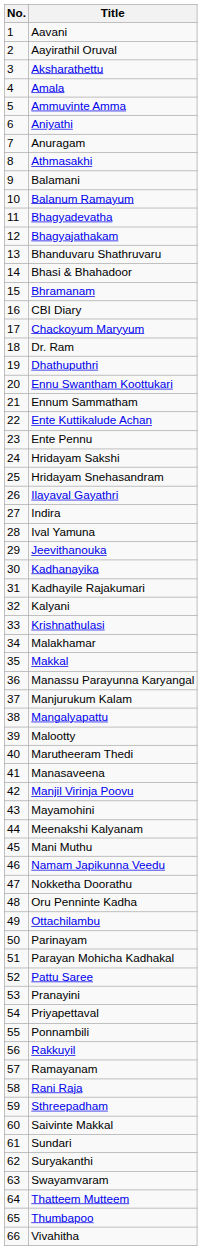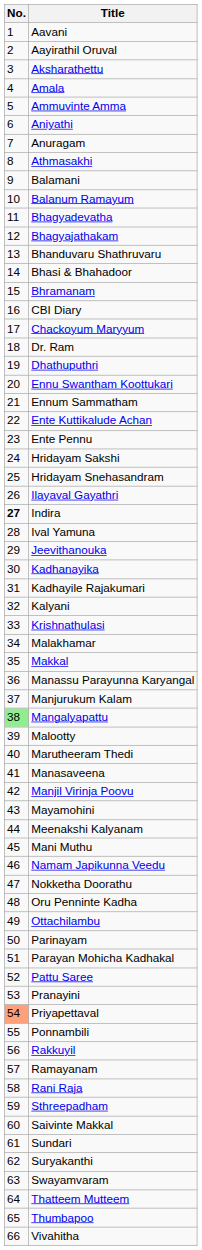(14, 513) normal -> (14, 513) bold
(14, 717) no background -> (14, 717) lightgreen background
(14, 1014) no background -> (14, 1014) lightsalmon background
